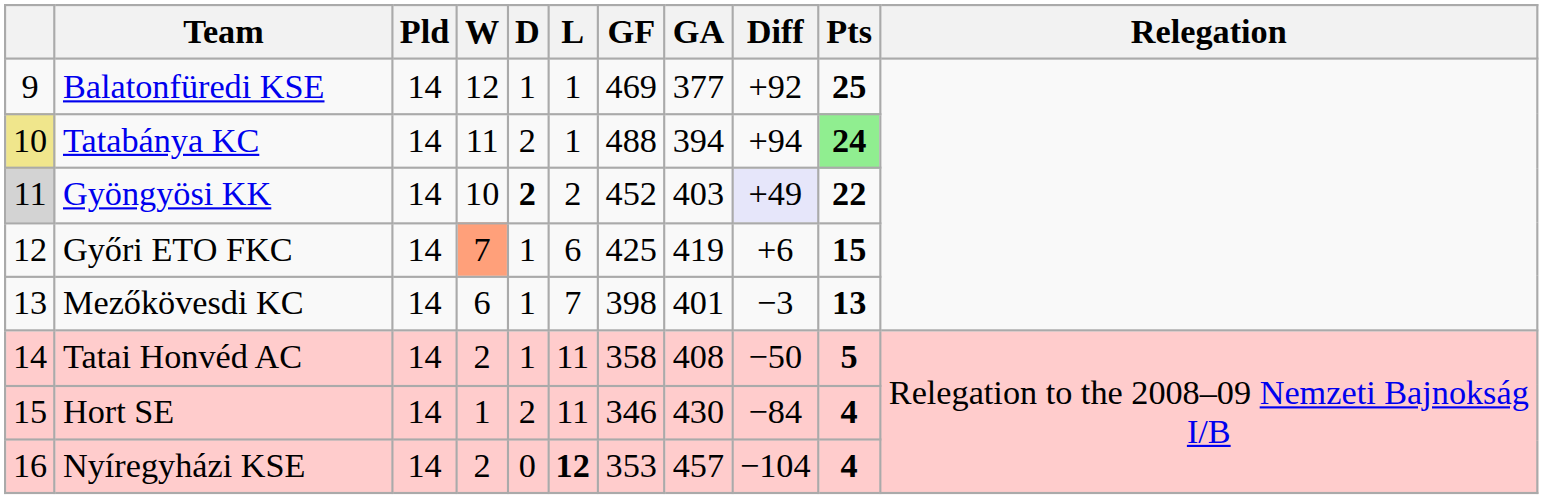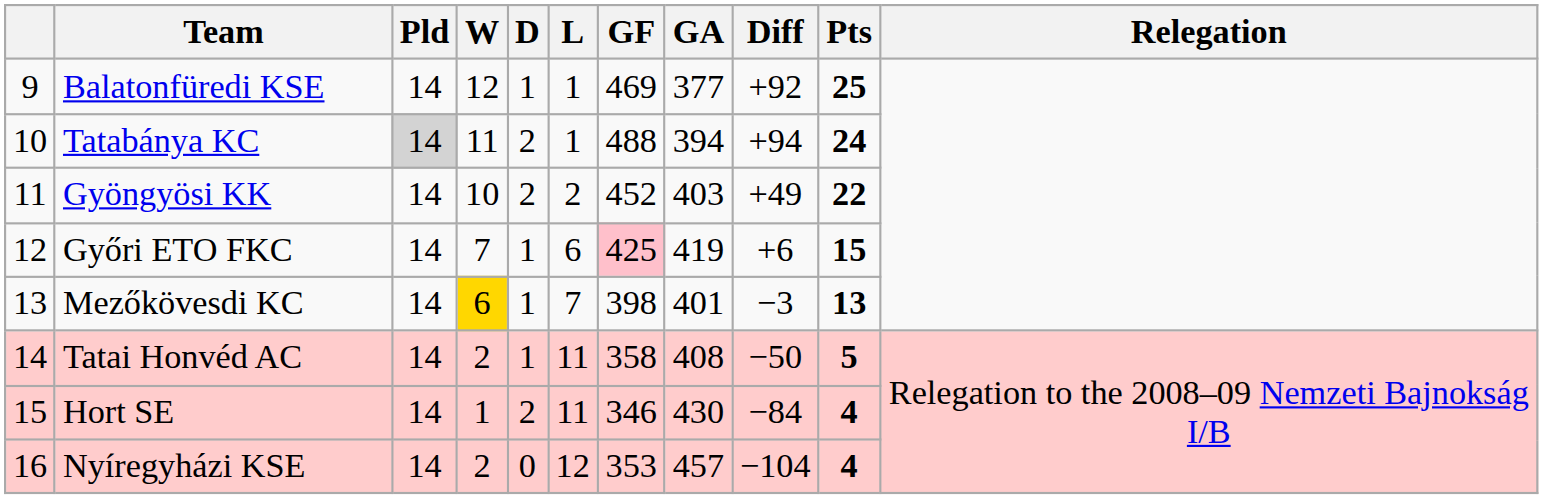(30, 140) khaki background -> (30, 140) no background
(425, 140) no background -> (425, 140) lightgrey background
(849, 140) lightgreen background -> (849, 140) no background
(30, 194) lightgrey background -> (30, 194) no background
(527, 194) bold -> (527, 194) normal
(775, 194) lavender background -> (775, 194) no background
(482, 248) lightsalmon background -> (482, 248) no background
(631, 248) no background -> (631, 248) pink background
(482, 303) no background -> (482, 303) gold background
(573, 466) bold -> (573, 466) normal
